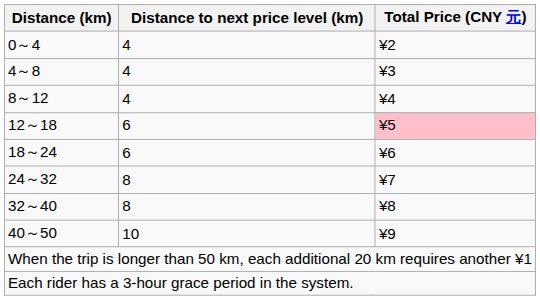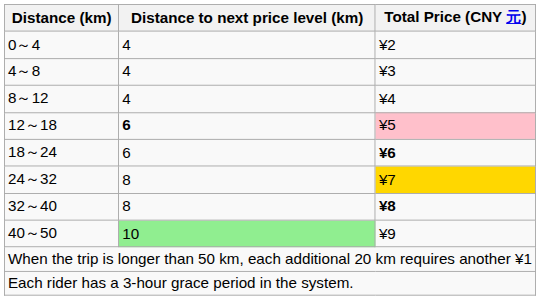(127, 125) normal -> (127, 125) bold
(387, 152) normal -> (387, 152) bold
(387, 179) no background -> (387, 179) gold background
(387, 206) normal -> (387, 206) bold
(131, 233) no background -> (131, 233) lightgreen background
